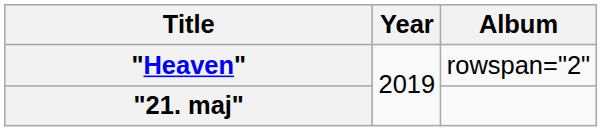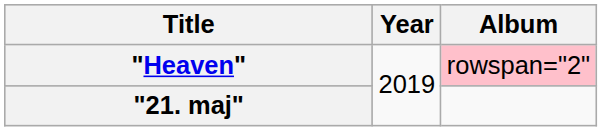(518, 65) no background -> (518, 65) pink background
